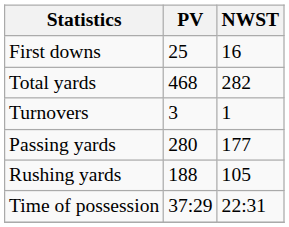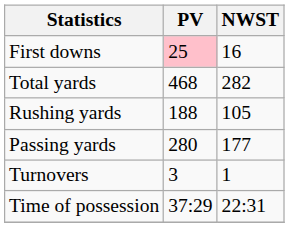(178, 51) no background -> (178, 51) pink background
rows swapped: (65, 175) <-> (49, 113)
